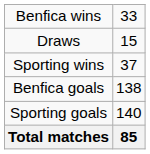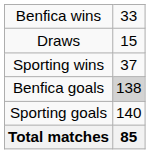(129, 88) no background -> (129, 88) lightgrey background
